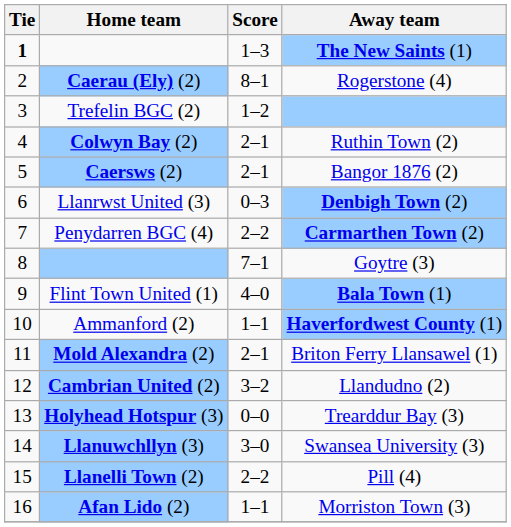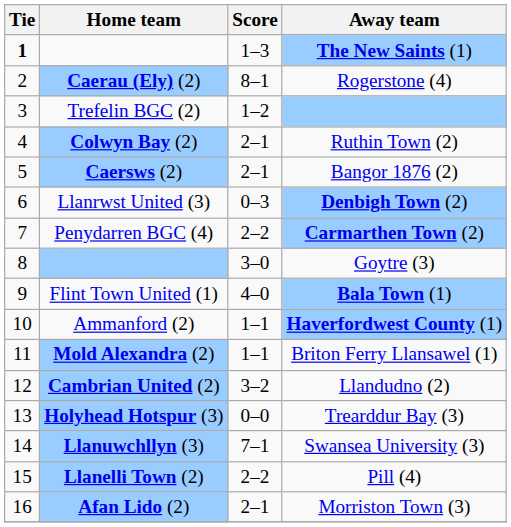(255, 263) 7–1 -> (255, 263) 3–0
(255, 354) 2–1 -> (255, 354) 1–1
(255, 446) 3–0 -> (255, 446) 7–1
(255, 506) 1–1 -> (255, 506) 2–1
